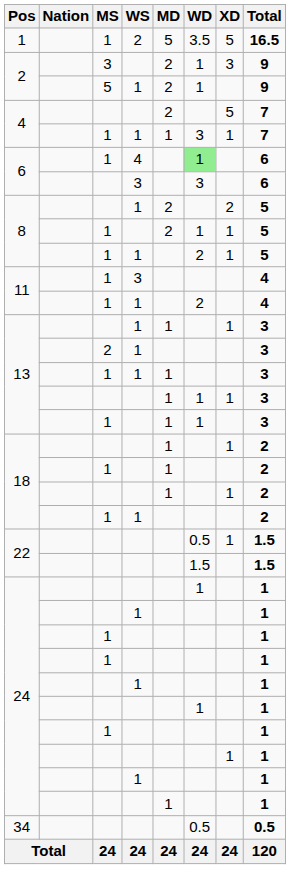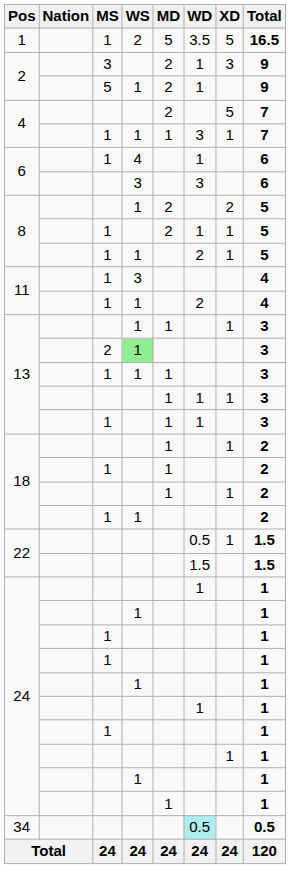(200, 159) lightgreen background -> (200, 159) no background
(138, 350) no background -> (138, 350) lightgreen background
(200, 827) no background -> (200, 827) paleturquoise background
